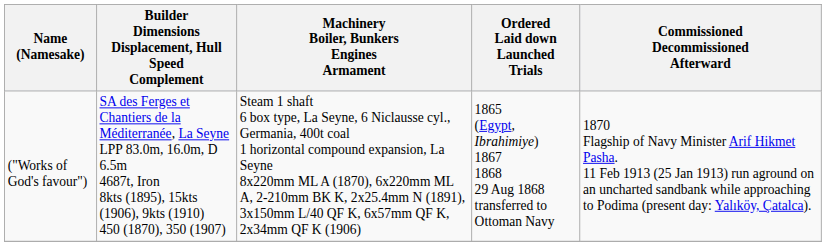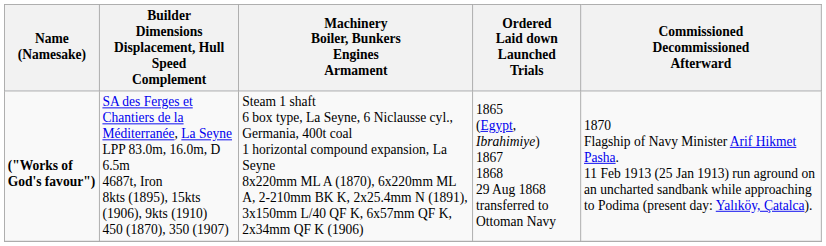(48, 174) normal -> (51, 174) bold
